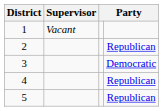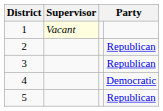(61, 30) no background -> (61, 30) lightyellow background
(131, 64) Democratic -> (131, 64) Republican
(131, 81) Republican -> (131, 81) Democratic
